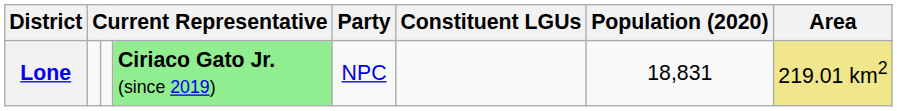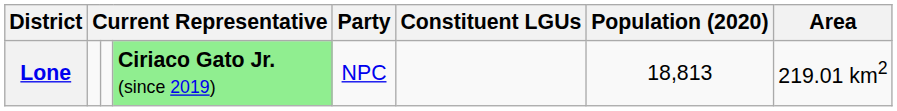(680, 73) 18,831 -> (680, 73) 18,813
(833, 73) khaki background -> (833, 73) no background
